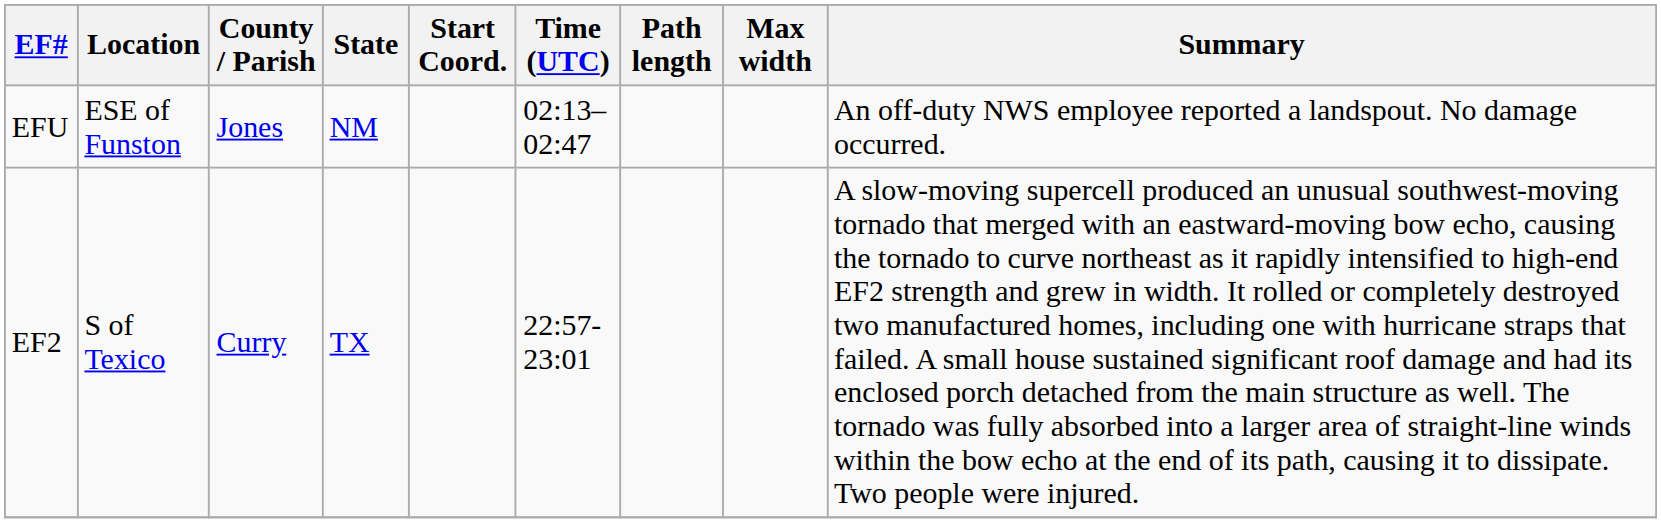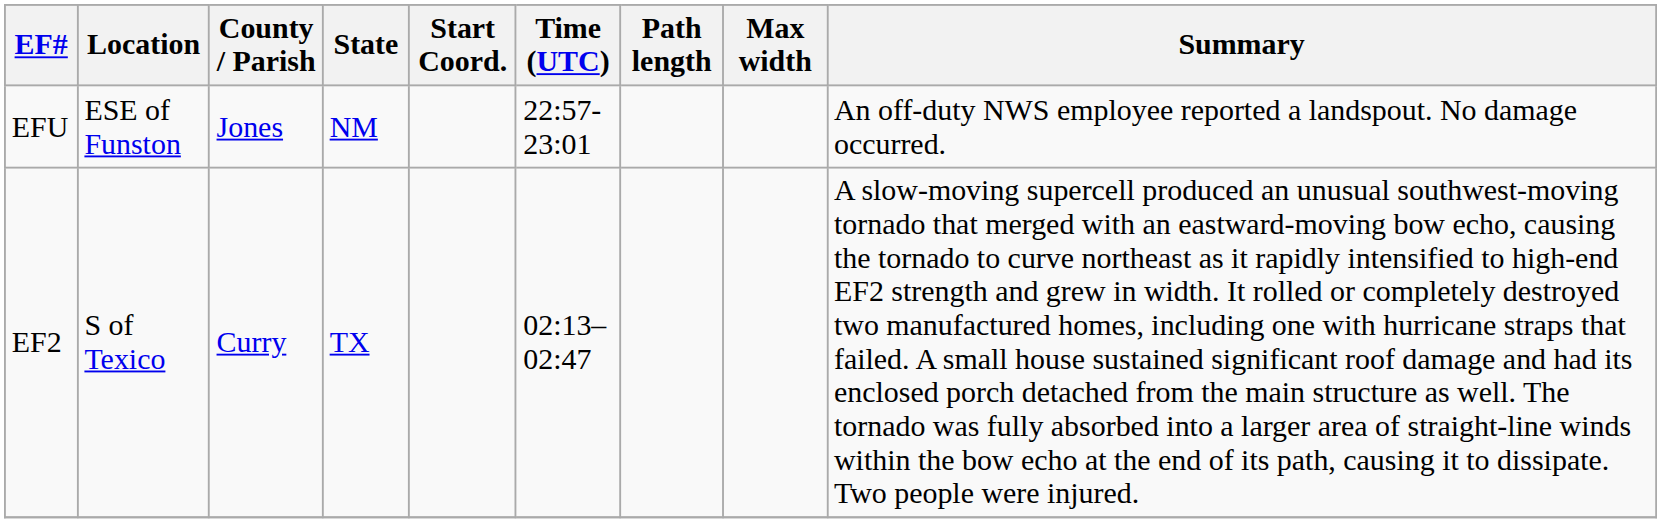(565, 126) 02:13–02:47 -> (562, 126) 22:57-23:01
(562, 341) 22:57-23:01 -> (565, 341) 02:13–02:47
